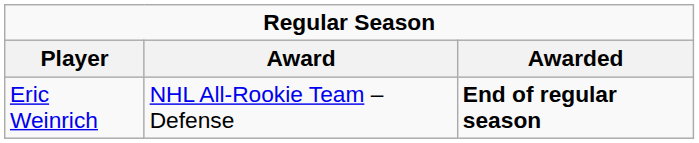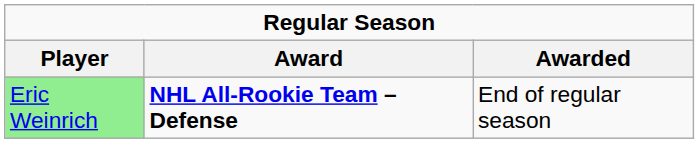(54, 107) no background -> (54, 107) lightgreen background
(266, 107) normal -> (273, 107) bold
(540, 107) bold -> (549, 107) normal
